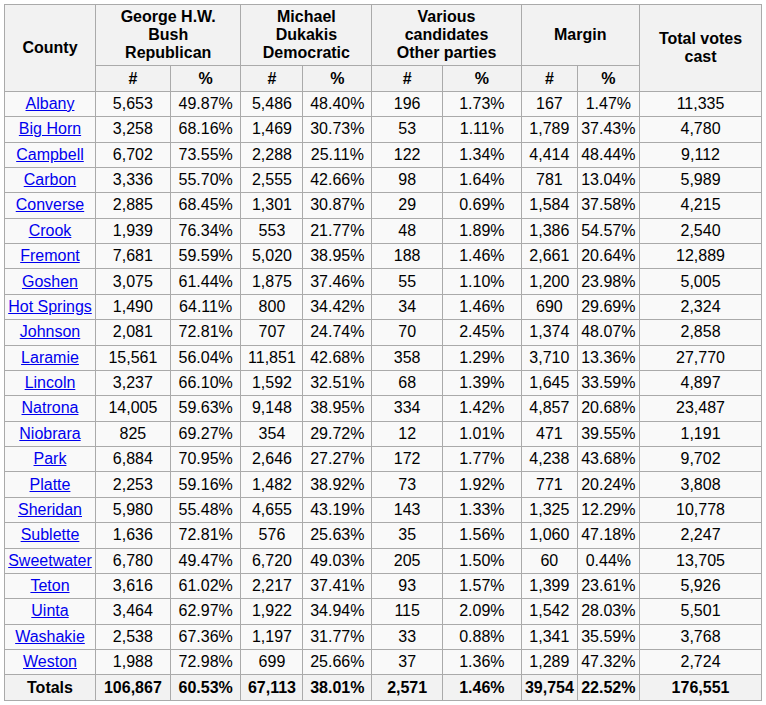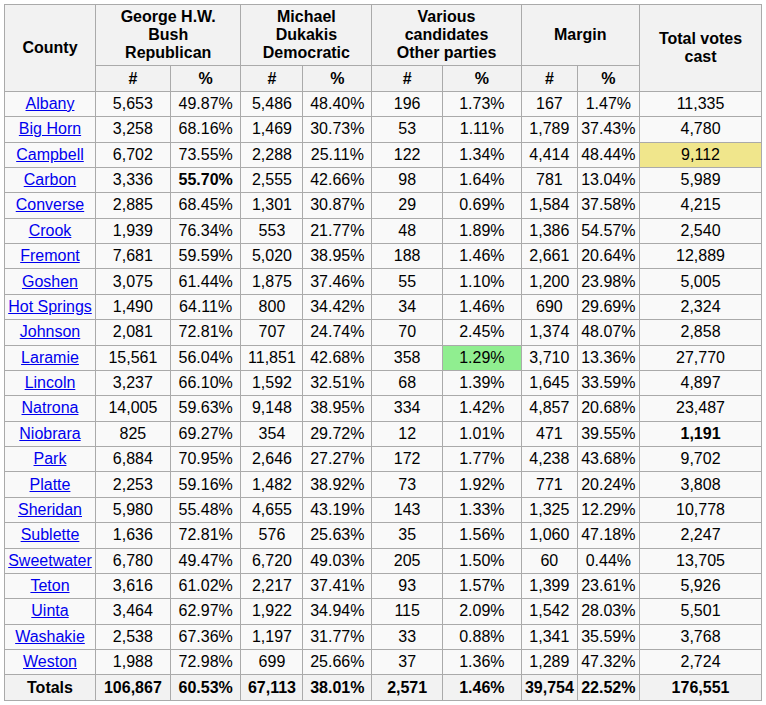(701, 154) no background -> (701, 154) khaki background
(206, 180) normal -> (206, 180) bold
(482, 357) no background -> (482, 357) lightgreen background
(701, 433) normal -> (701, 433) bold
